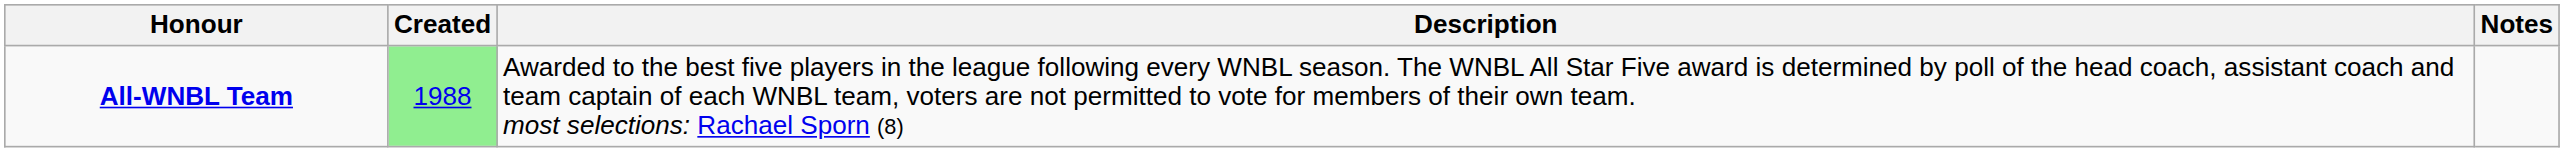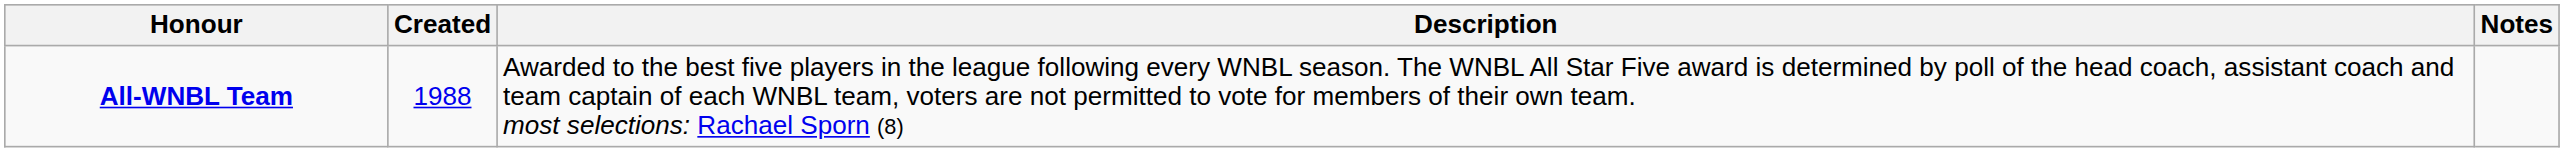(442, 95) lightgreen background -> (442, 95) no background
